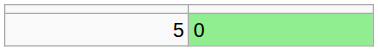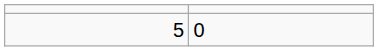(199, 29) lightgreen background -> (199, 29) no background
